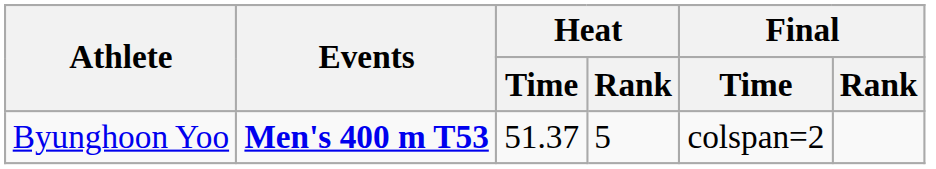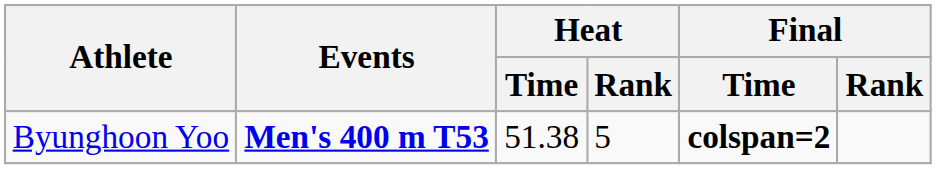(542, 136) 51.37 -> (542, 136) 51.38
(756, 136) normal -> (759, 136) bold
